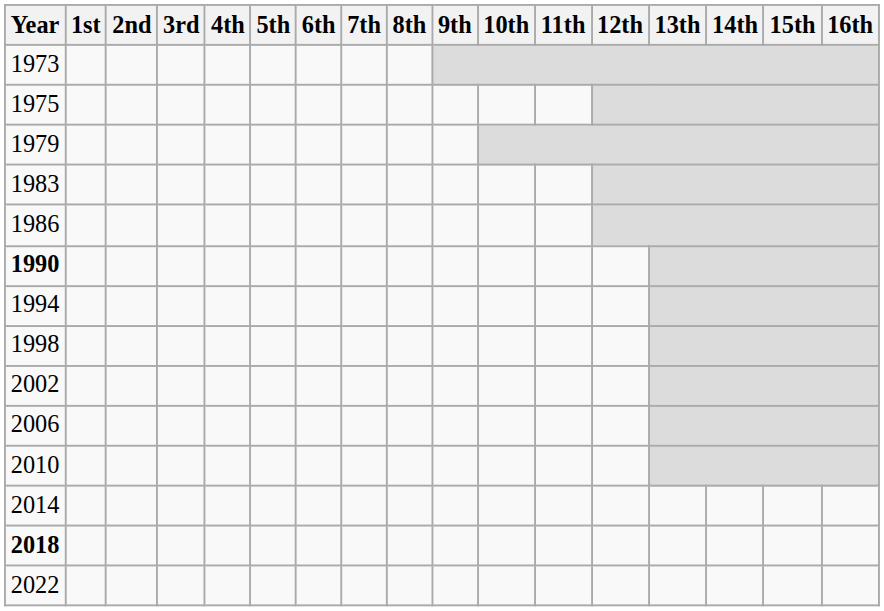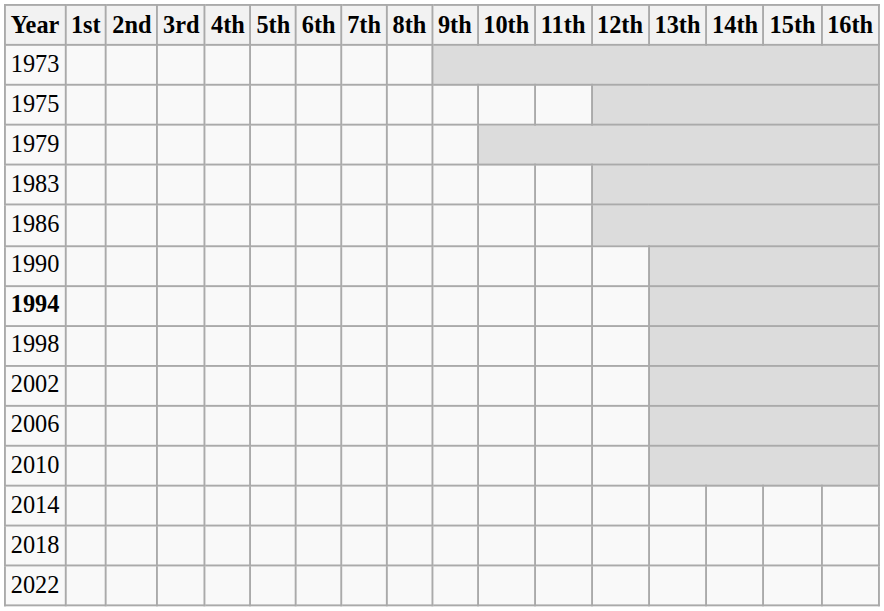(35, 264) bold -> (35, 264) normal
(35, 304) normal -> (35, 304) bold
(35, 545) bold -> (35, 545) normal
